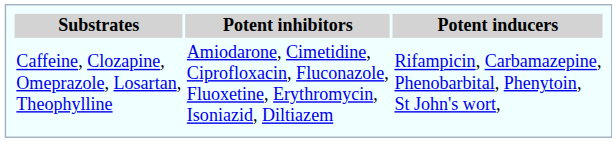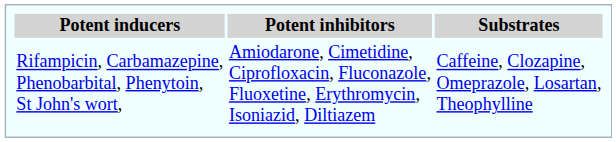columns swapped: (498, 25) <-> (99, 25)
